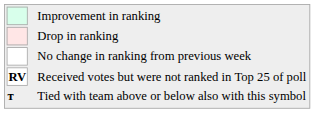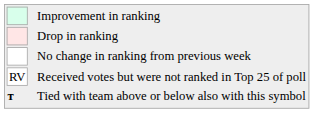(17, 76) bold -> (17, 76) normal
